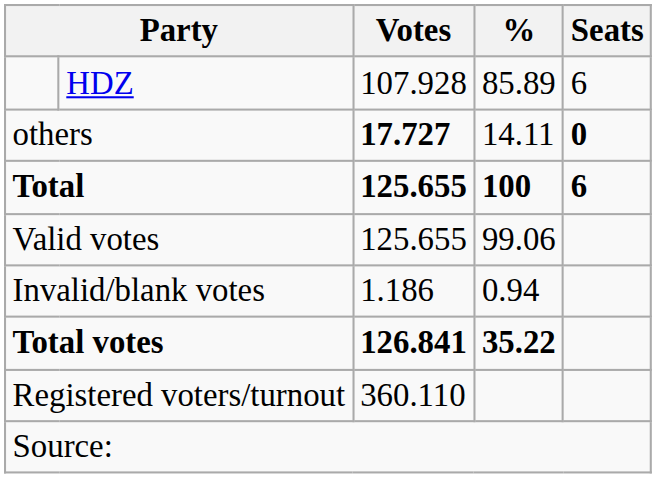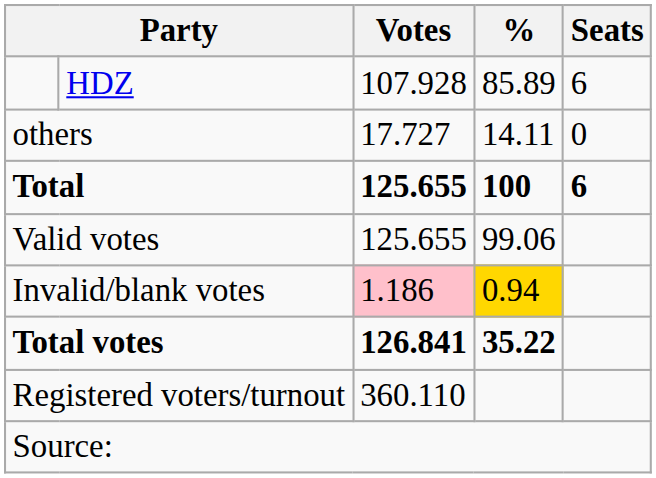(405, 134) bold -> (405, 134) normal
(579, 134) bold -> (579, 134) normal
(397, 290) no background -> (397, 290) pink background
(511, 290) no background -> (511, 290) gold background
